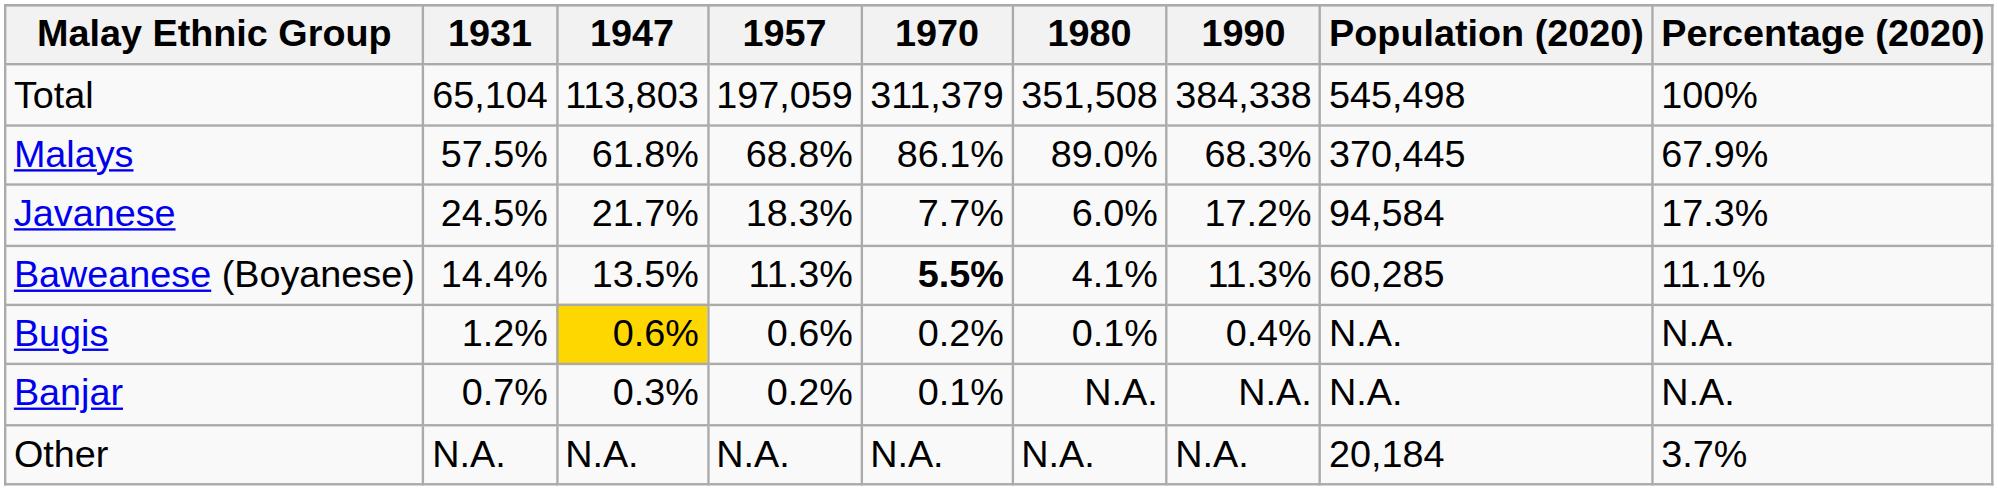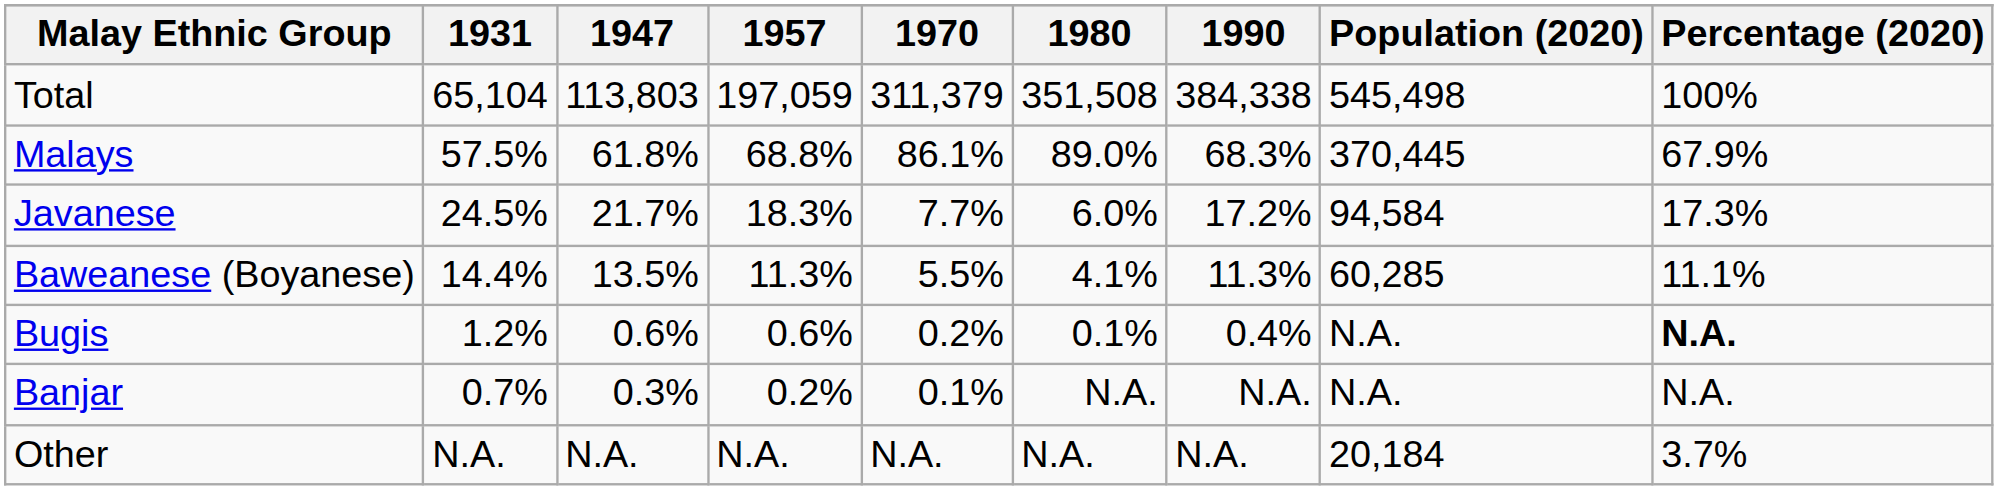(961, 273) bold -> (961, 273) normal
(656, 333) gold background -> (656, 333) no background
(1698, 333) normal -> (1699, 333) bold
